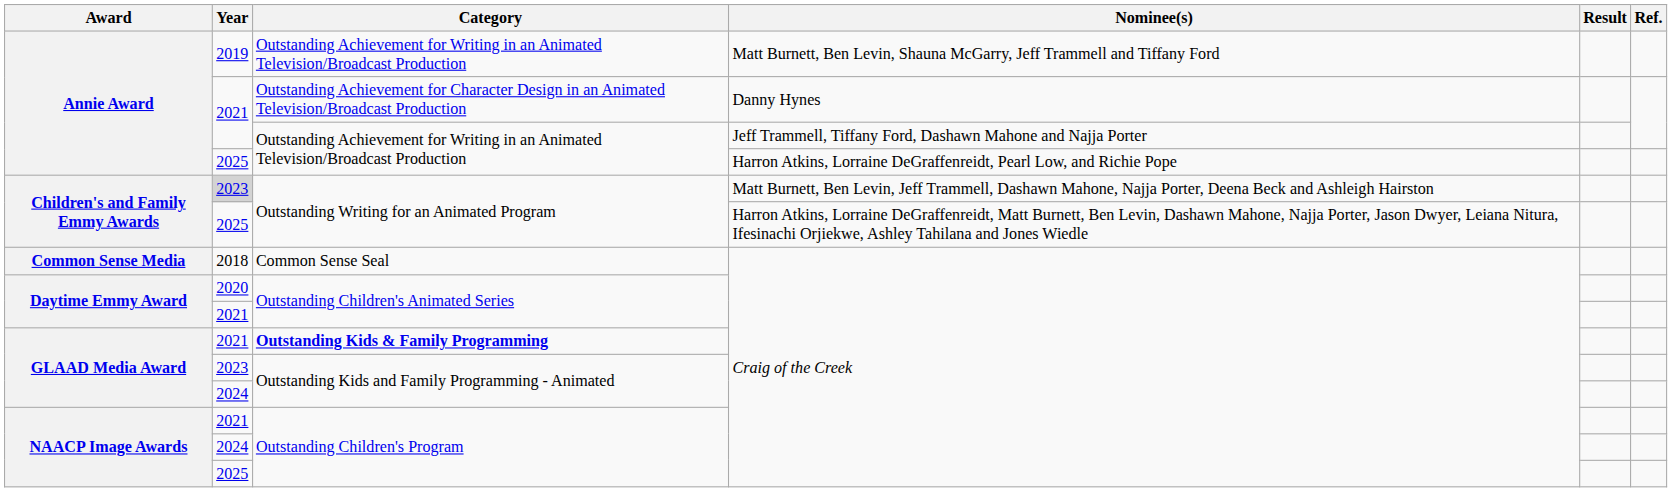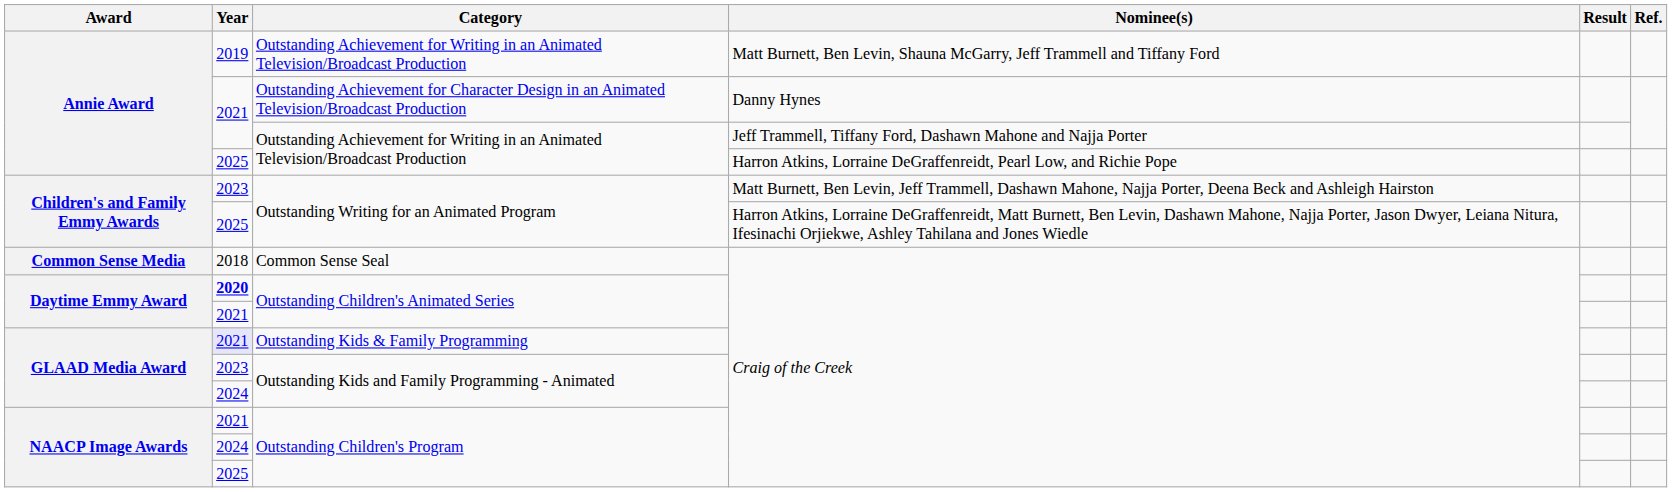(232, 188) lightgrey background -> (232, 188) no background
(232, 287) normal -> (232, 287) bold
(232, 340) no background -> (232, 340) lavender background
(402, 340) bold -> (392, 340) normal
